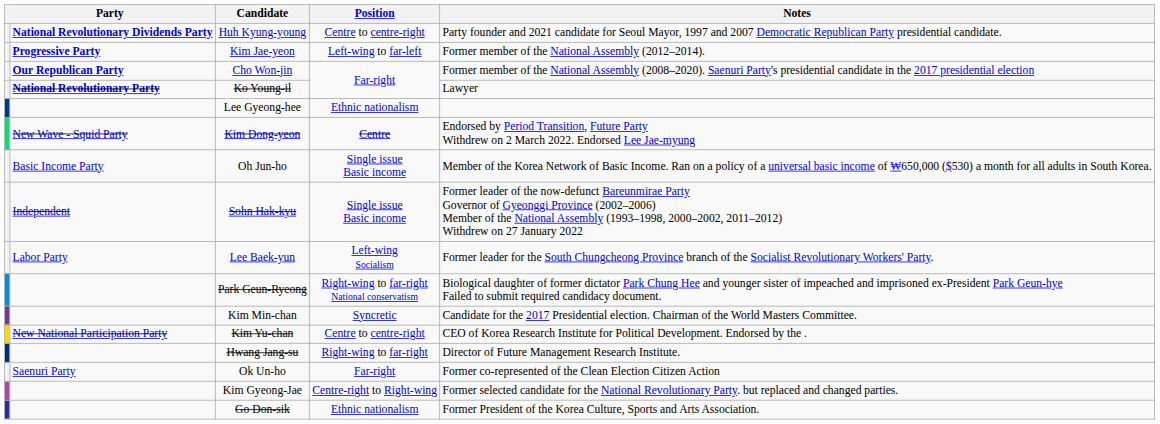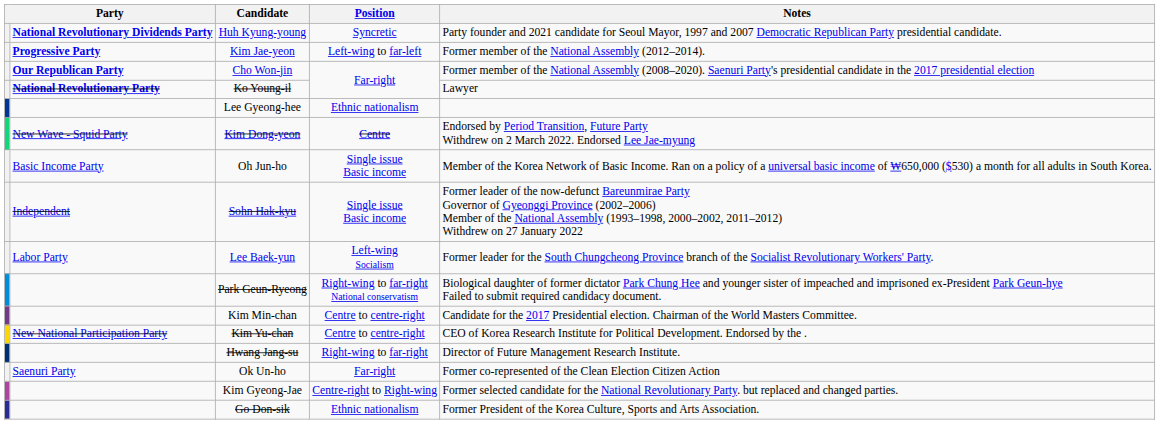(375, 32) Centre to centre-right -> (375, 32) Syncretic
(375, 315) Syncretic -> (375, 315) Centre to centre-right
